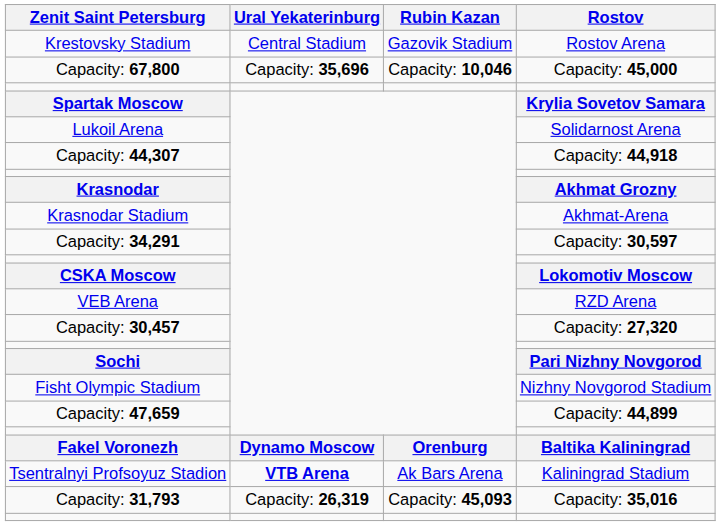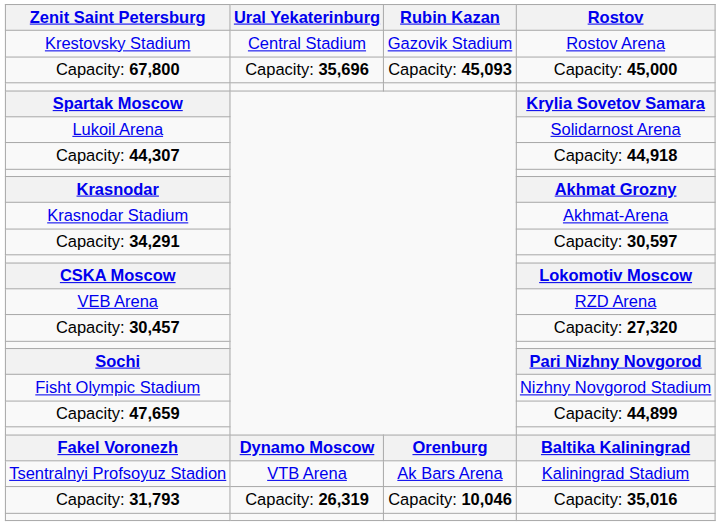(450, 69) Capacity: 10,046 -> (450, 69) Capacity: 45,093
(307, 473) bold -> (307, 473) normal
(450, 499) Capacity: 45,093 -> (450, 499) Capacity: 10,046
